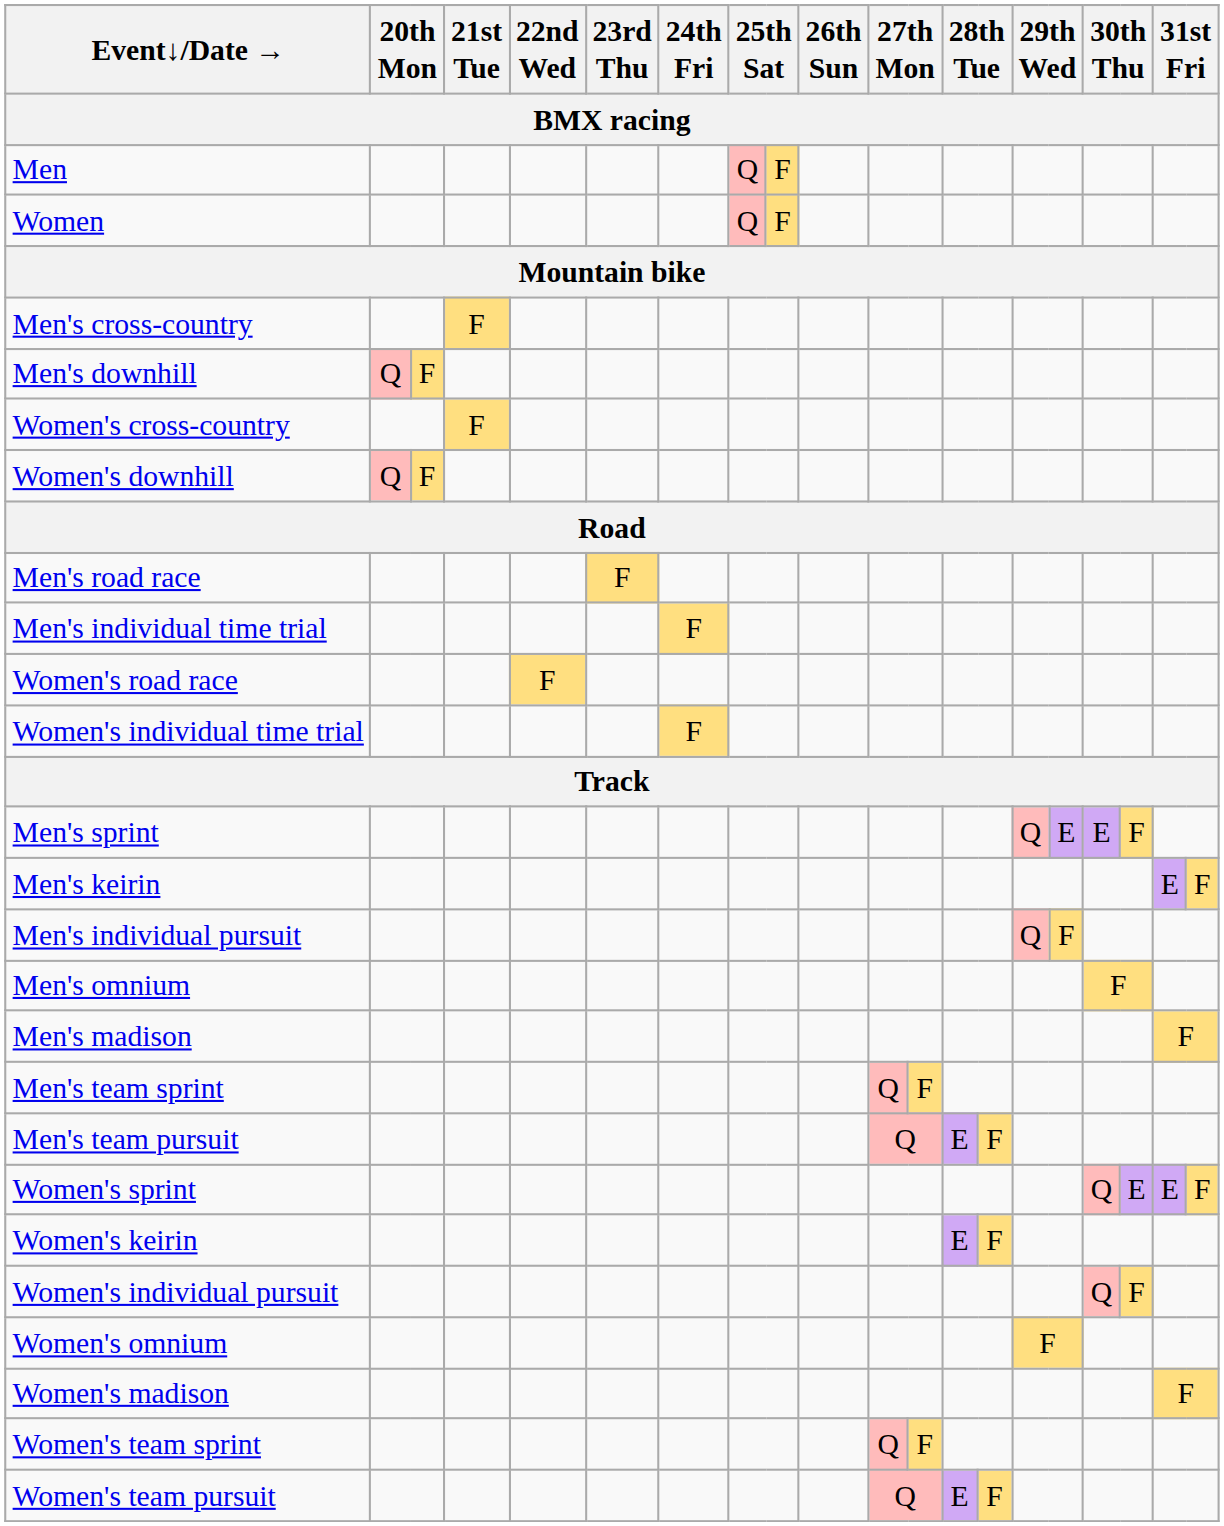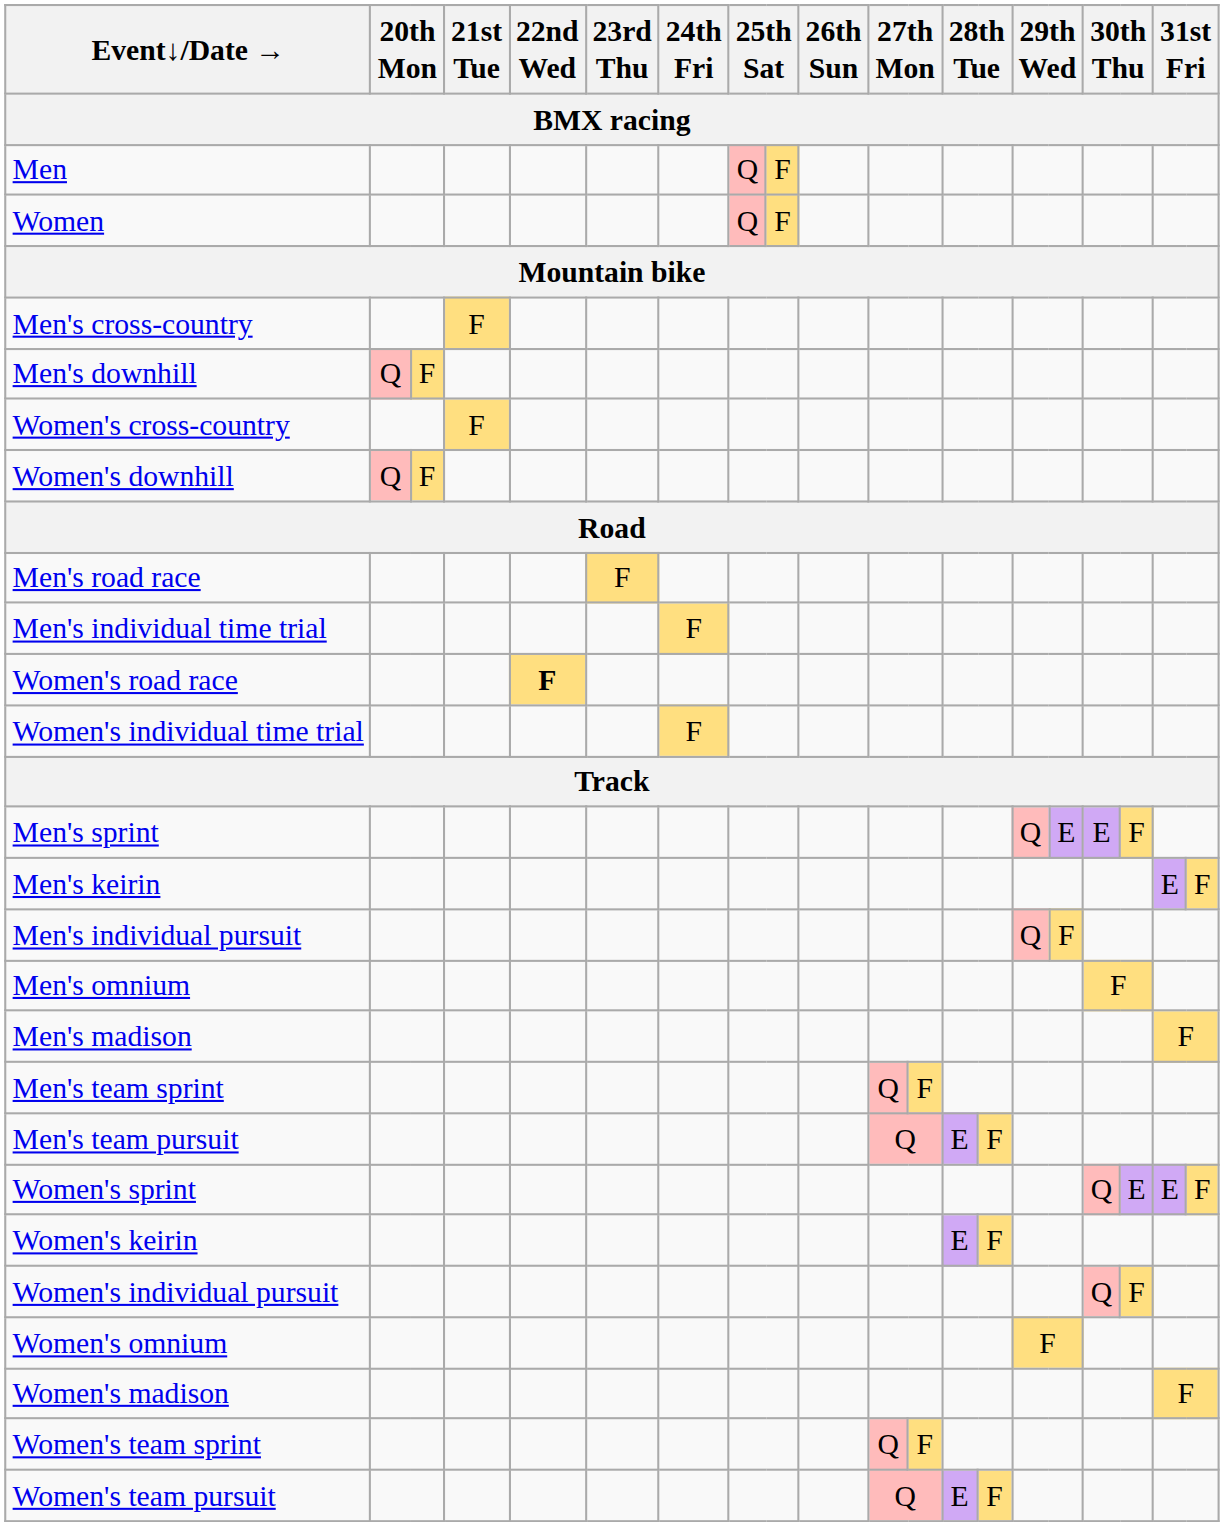(547, 679) normal -> (547, 679) bold
